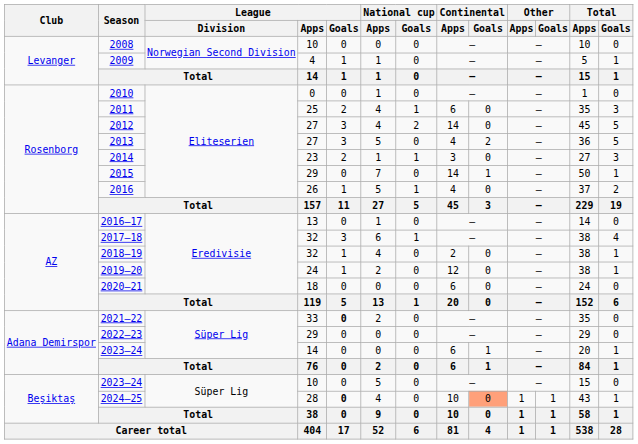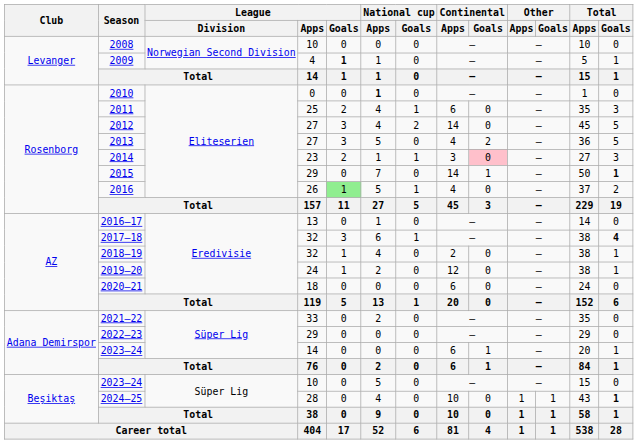(344, 61) normal -> (344, 61) bold
(378, 93) normal -> (378, 93) bold
(488, 157) no background -> (488, 157) pink background
(616, 173) normal -> (616, 173) bold
(344, 190) no background -> (344, 190) lightgreen background
(616, 238) normal -> (616, 238) bold
(344, 318) bold -> (344, 318) normal
(344, 399) bold -> (344, 399) normal
(488, 399) lightsalmon background -> (488, 399) no background
(616, 399) normal -> (616, 399) bold
